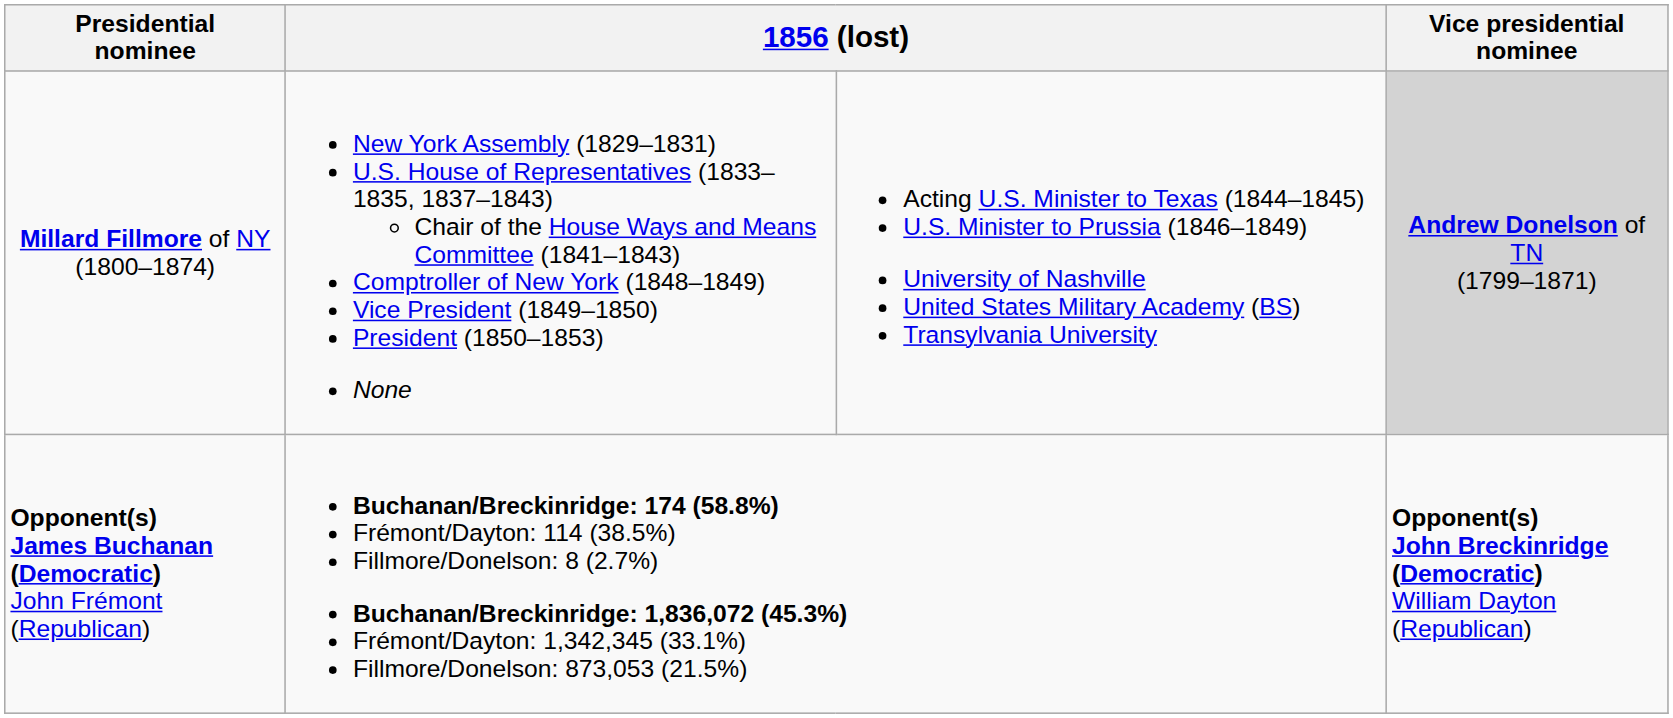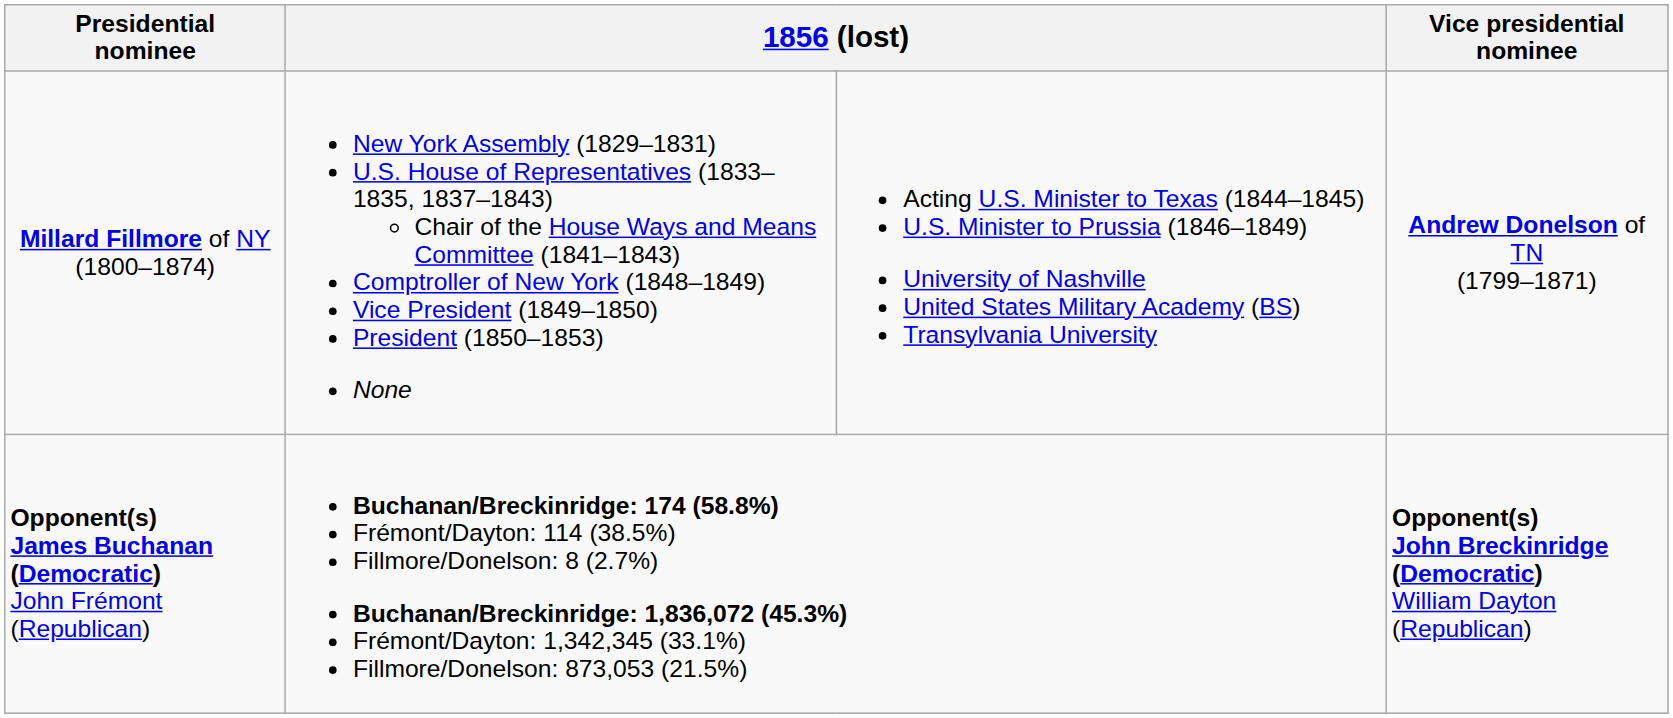(1527, 252) lightgrey background -> (1527, 252) no background
